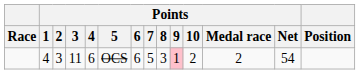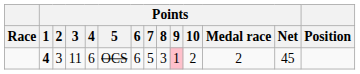(46, 58) normal -> (46, 58) bold
(288, 58) 54 -> (288, 58) 45
